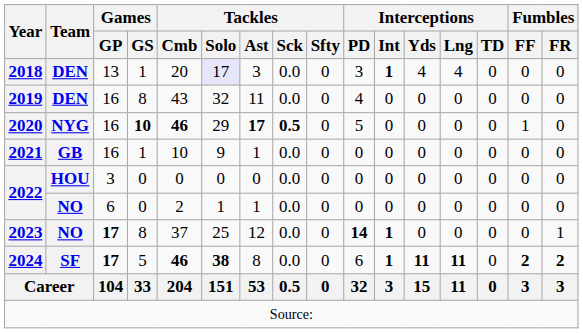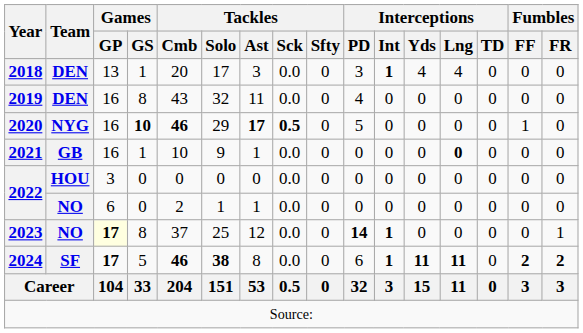(221, 71) lavender background -> (221, 71) no background
(458, 152) normal -> (458, 152) bold
(111, 233) no background -> (111, 233) lightyellow background
